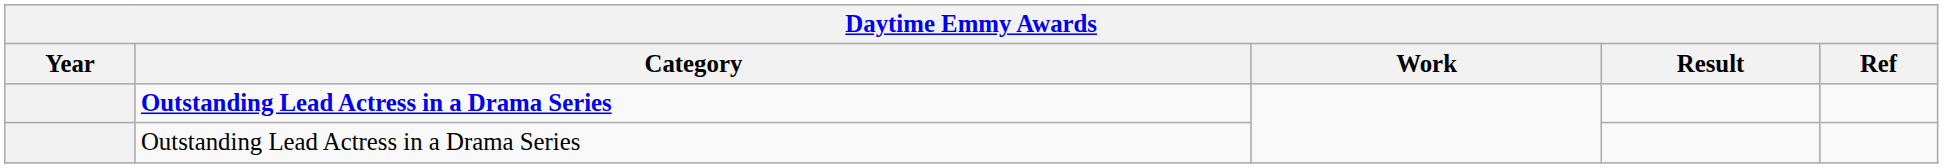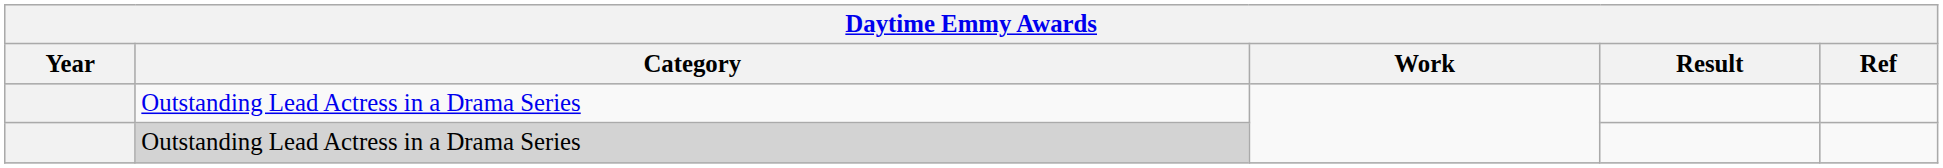(376, 102) bold -> (361, 102) normal
(361, 142) no background -> (361, 142) lightgrey background
